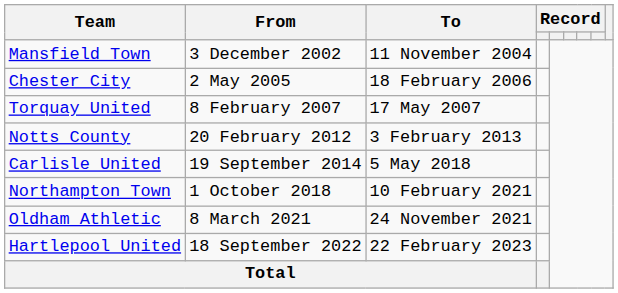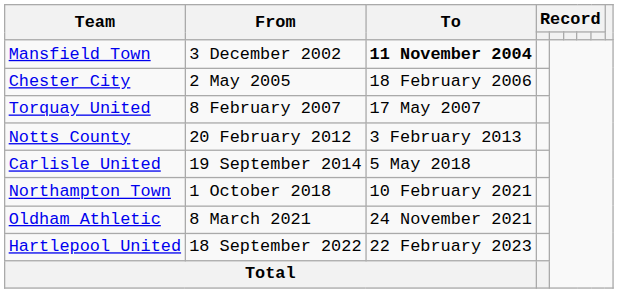(451, 54) normal -> (451, 54) bold
